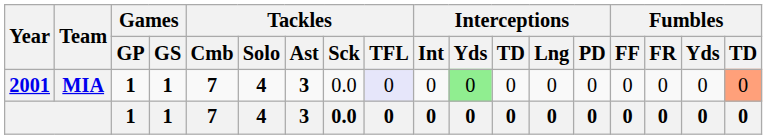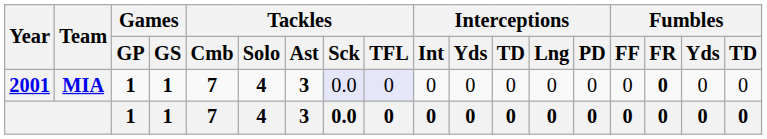(344, 85) no background -> (344, 85) lavender background
(470, 85) lightgreen background -> (470, 85) no background
(663, 85) normal -> (663, 85) bold
(743, 85) lightsalmon background -> (743, 85) no background
